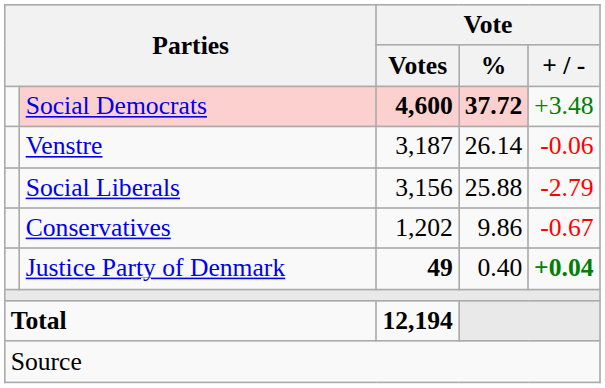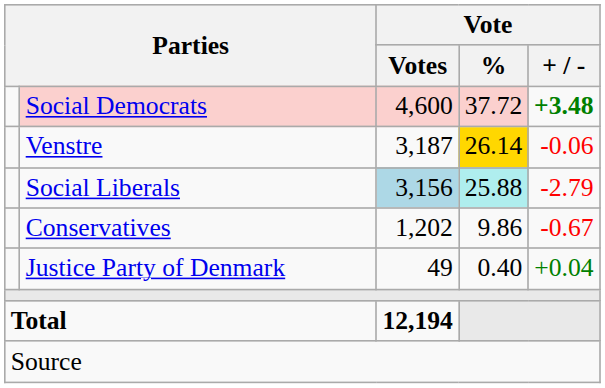(424, 106) bold -> (424, 106) normal
(494, 106) bold -> (494, 106) normal
(564, 106) normal -> (564, 106) bold
(494, 146) no background -> (494, 146) gold background
(424, 187) no background -> (424, 187) lightblue background
(494, 187) no background -> (494, 187) paleturquoise background
(440, 268) bold -> (440, 268) normal
(564, 268) bold -> (564, 268) normal
